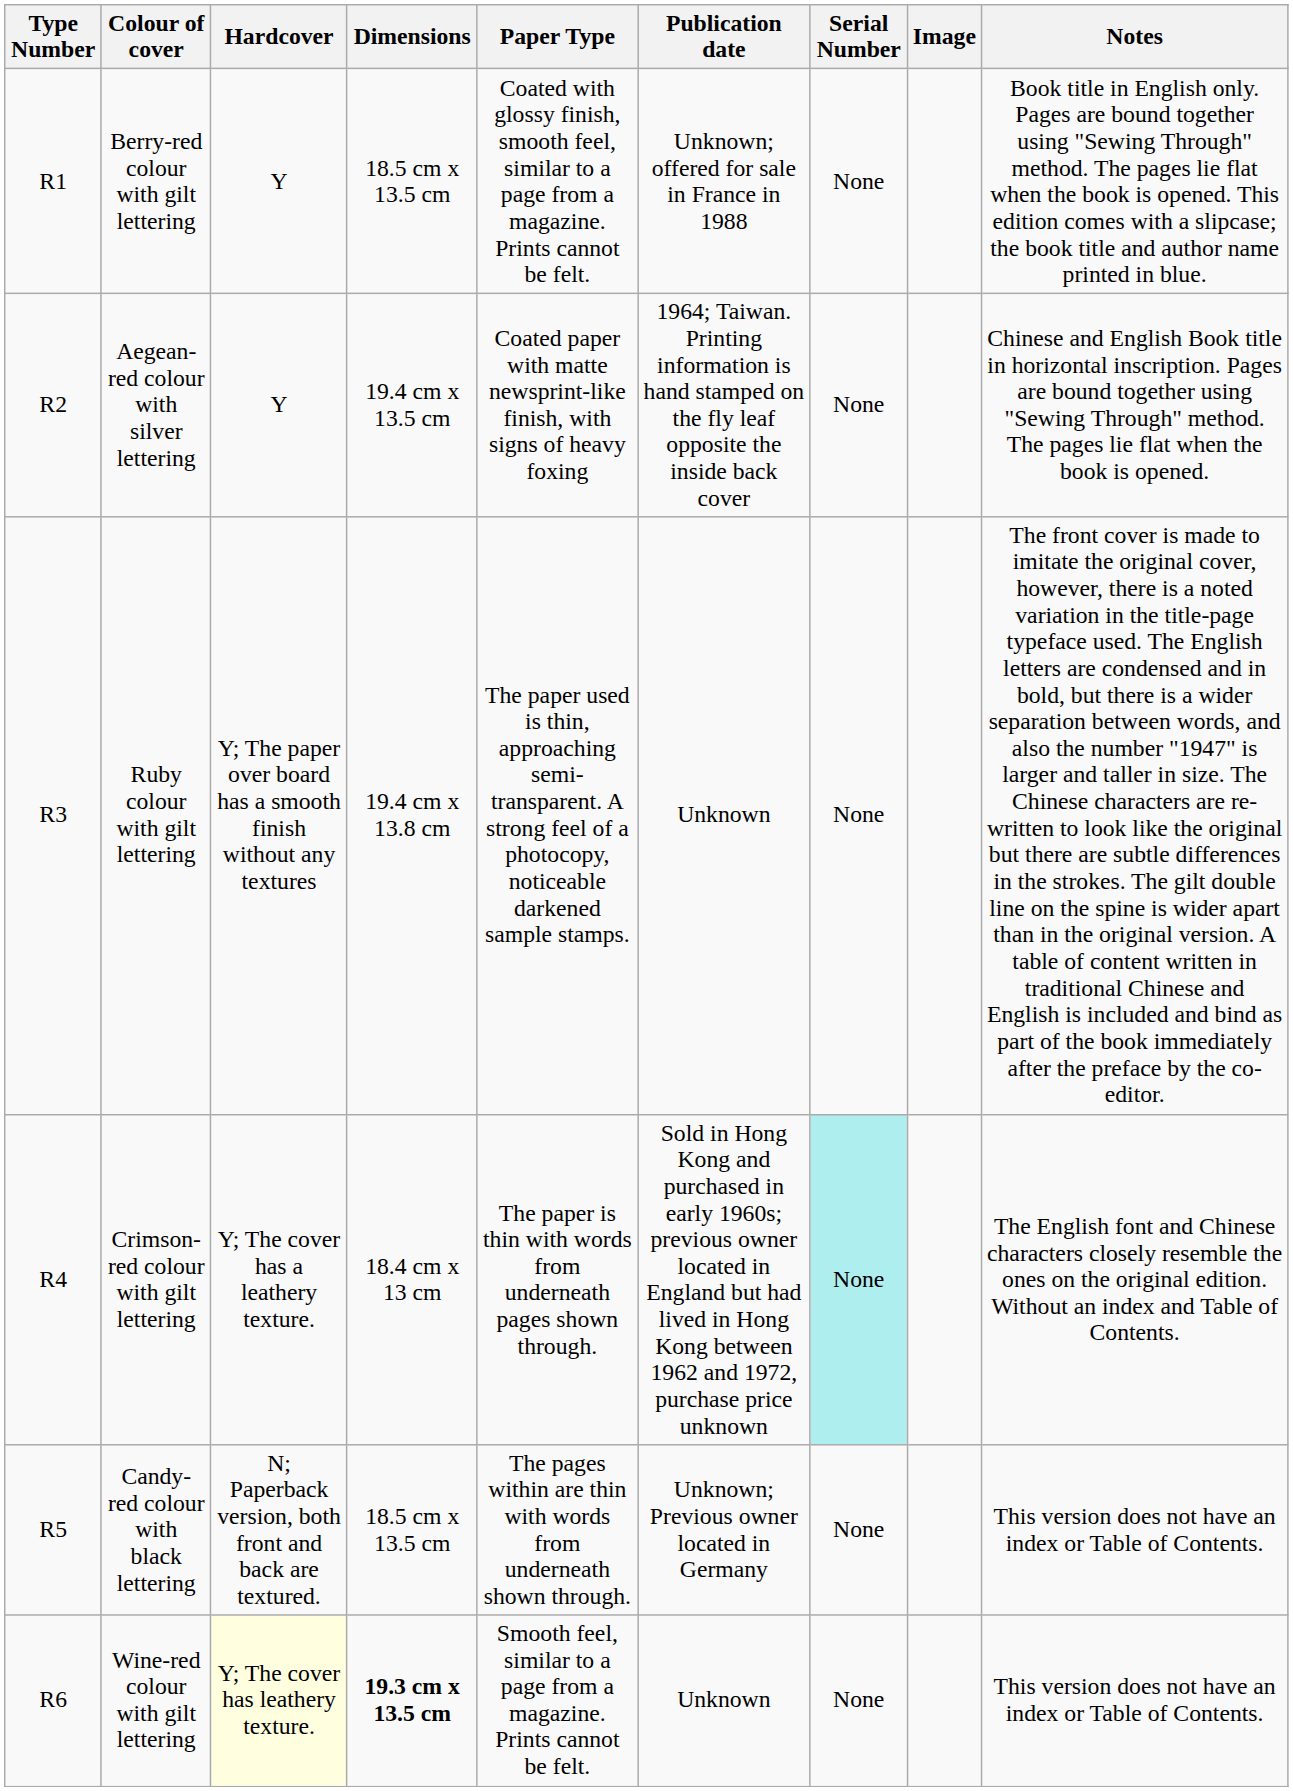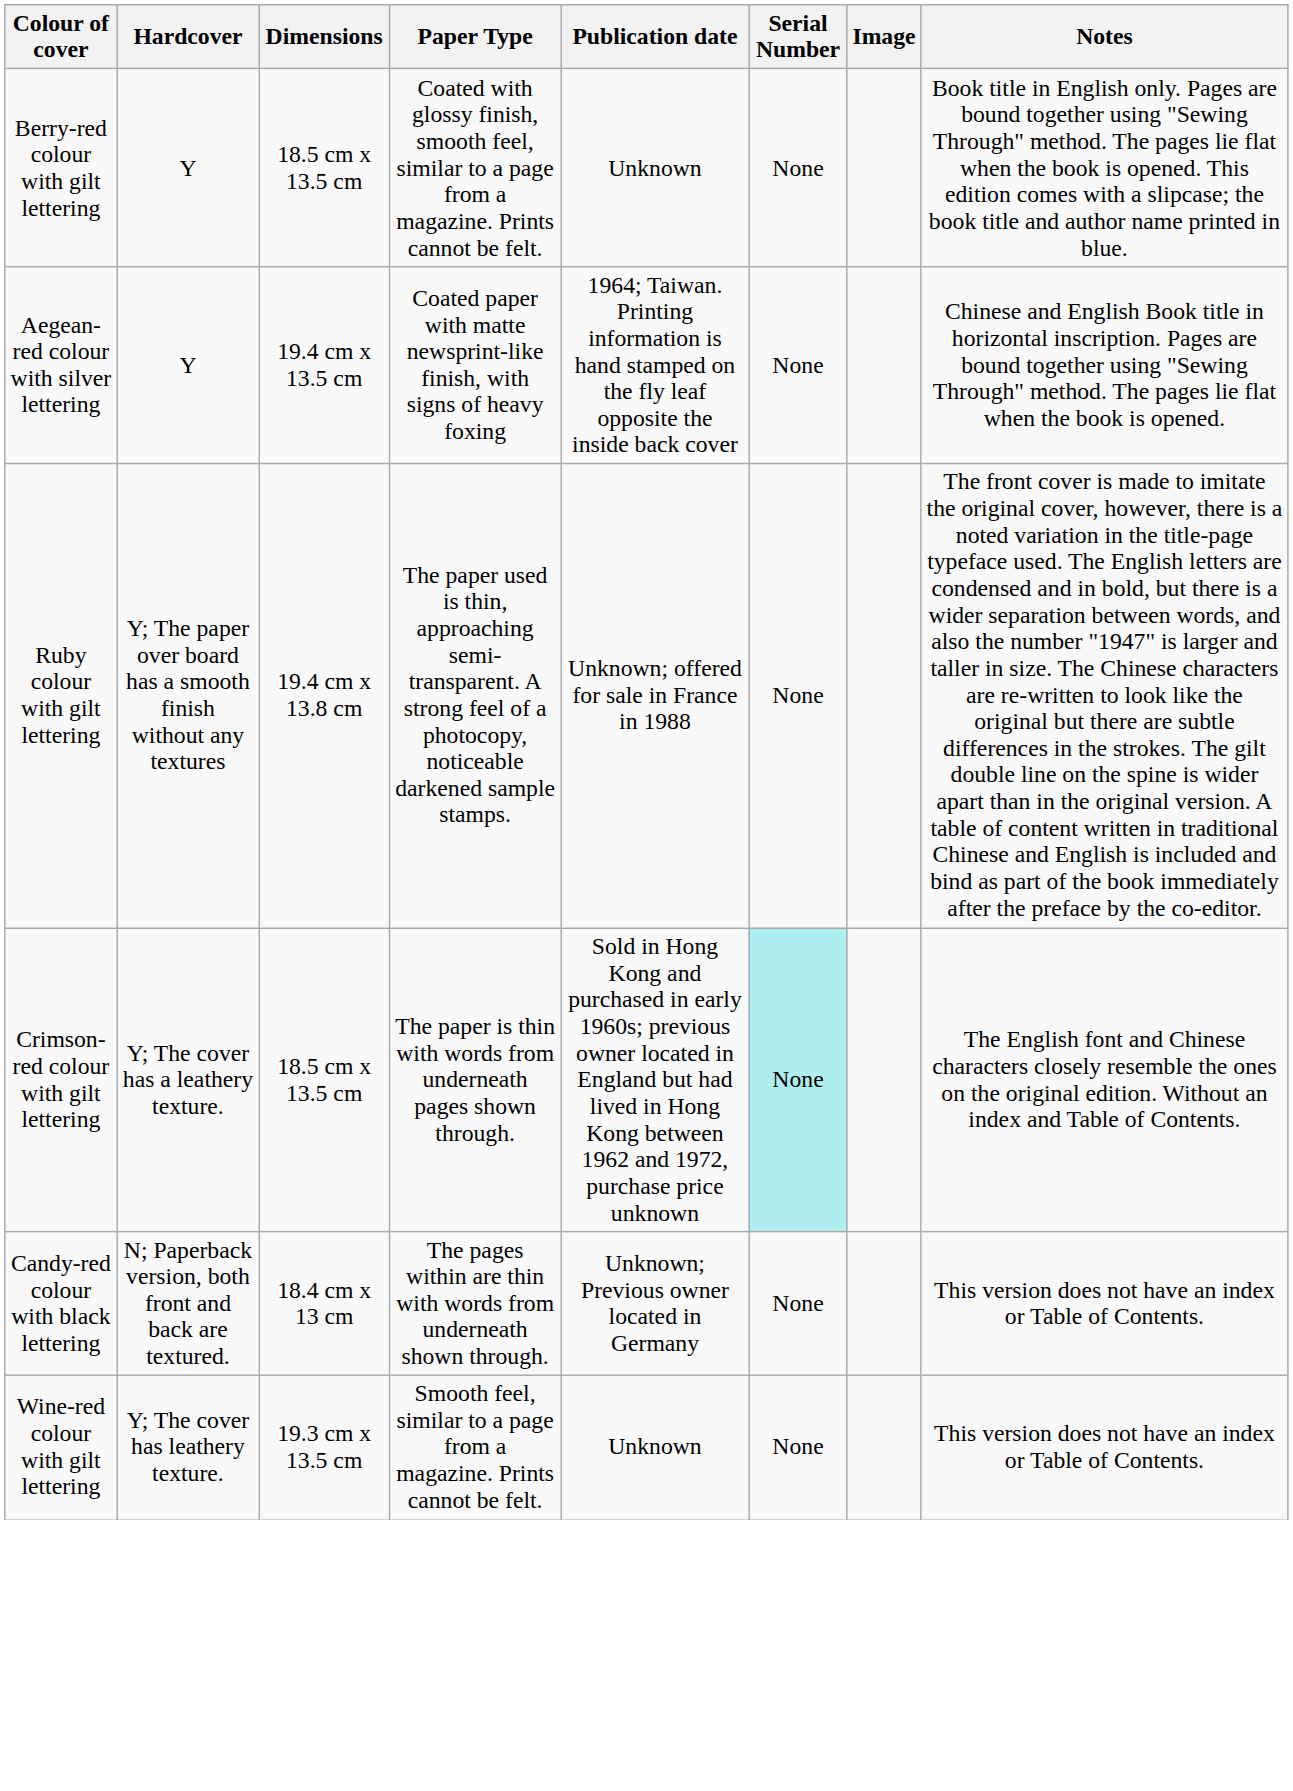- column: (53, 36)
(724, 180) Unknown; offered for sale in France in 1988 -> (655, 167) Unknown
(724, 815) Unknown -> (655, 695) Unknown; offered for sale in France in 1988
(412, 1279) 18.4 cm x 13 cm -> (324, 1079) 18.5 cm x 13.5 cm
(412, 1529) 18.5 cm x 13.5 cm -> (324, 1303) 18.4 cm x 13 cm
(279, 1700) lightyellow background -> (188, 1447) no background
(412, 1700) bold -> (324, 1447) normal
